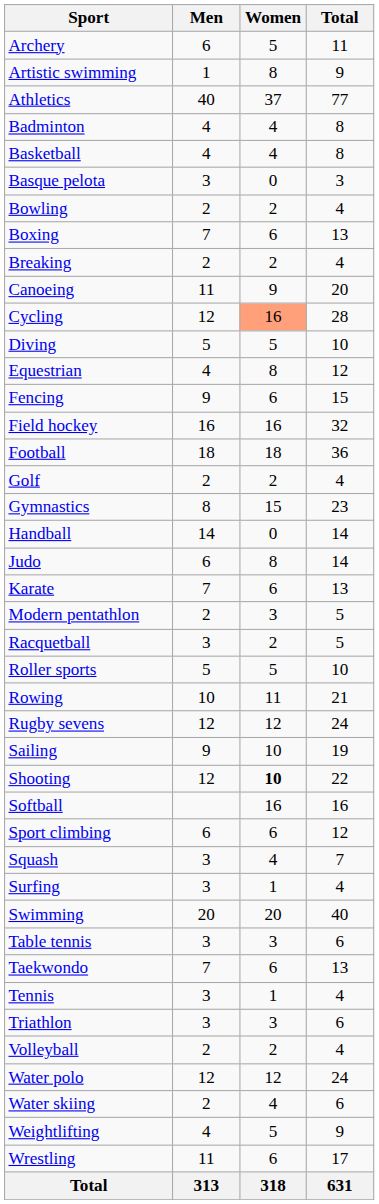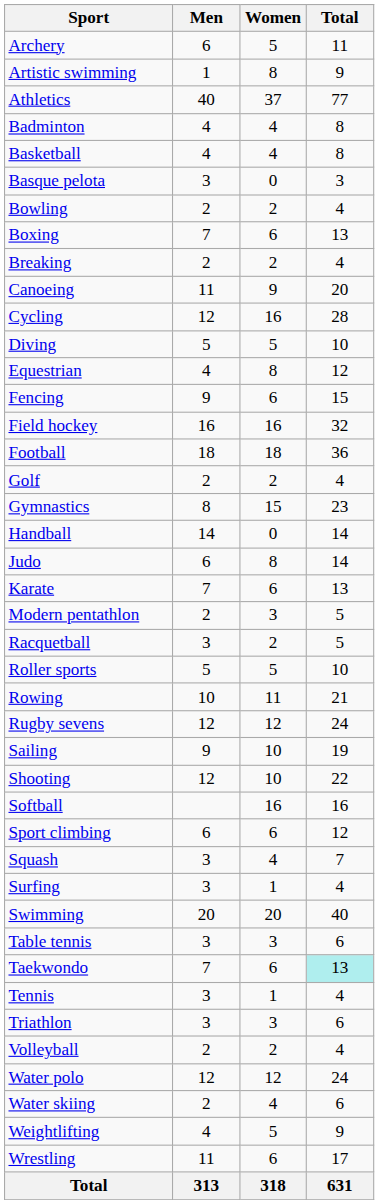(273, 316) lightsalmon background -> (273, 316) no background
(273, 778) bold -> (273, 778) normal
(340, 968) no background -> (340, 968) paleturquoise background
